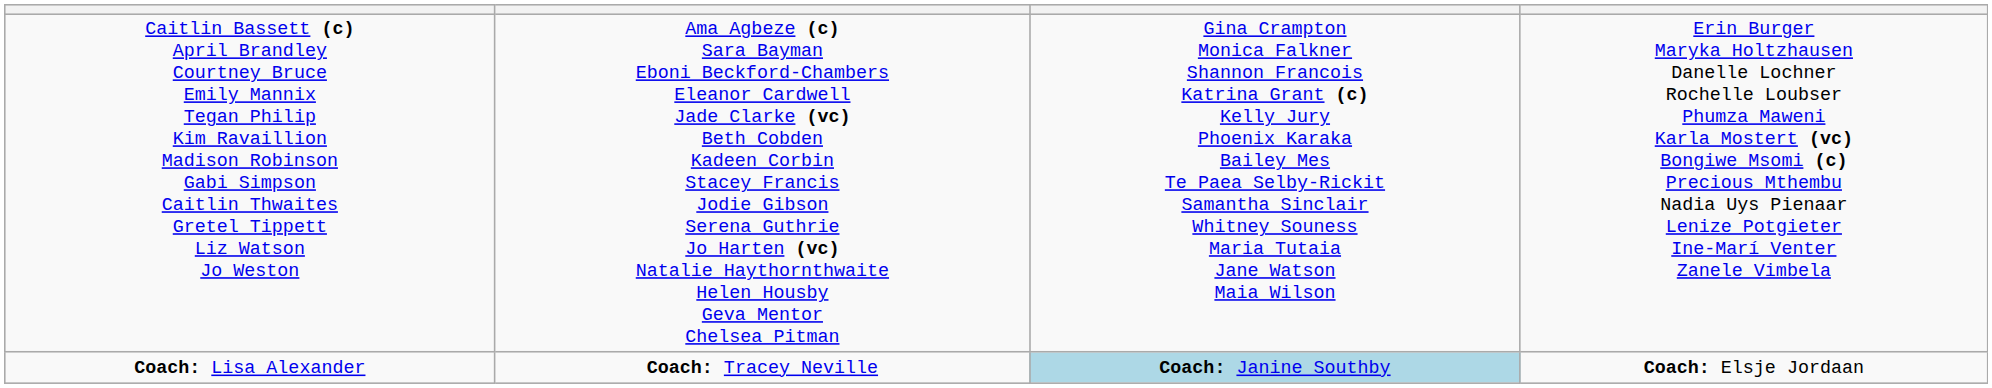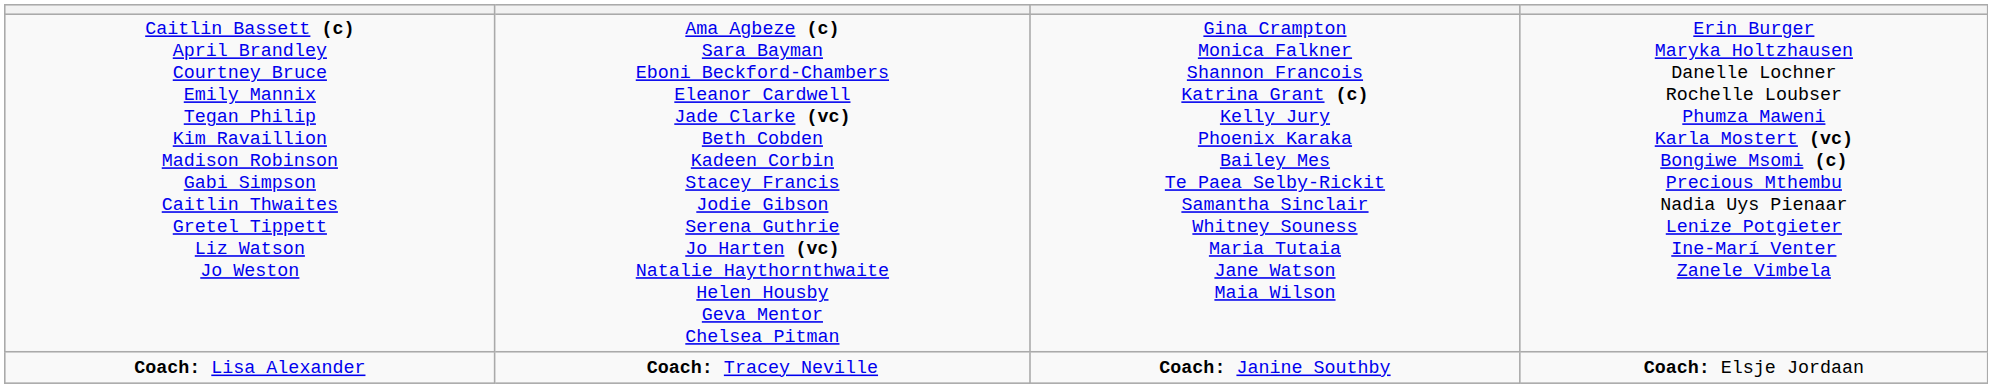(1275, 367) lightblue background -> (1275, 367) no background
